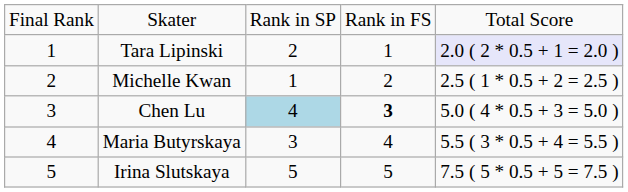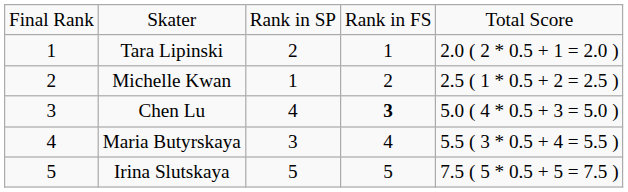(529, 50) lavender background -> (529, 50) no background
(293, 111) lightblue background -> (293, 111) no background
